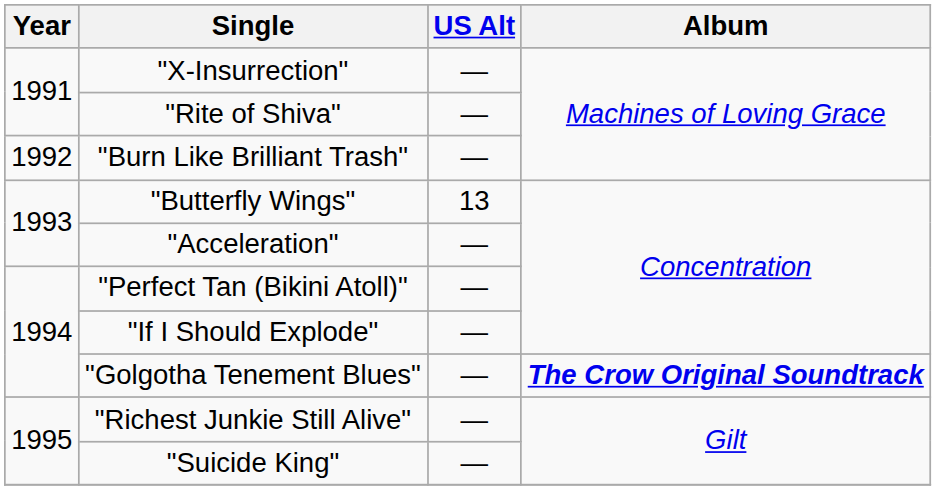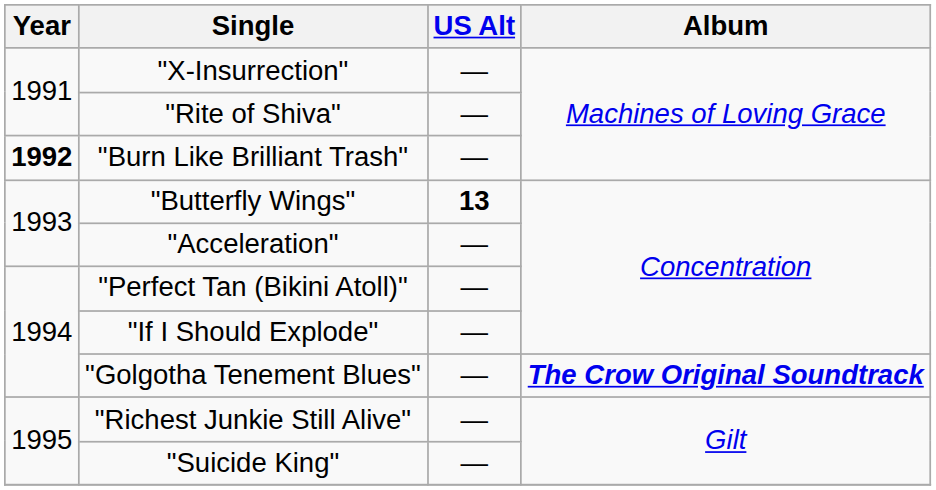(42, 157) normal -> (42, 157) bold
(474, 200) normal -> (474, 200) bold
